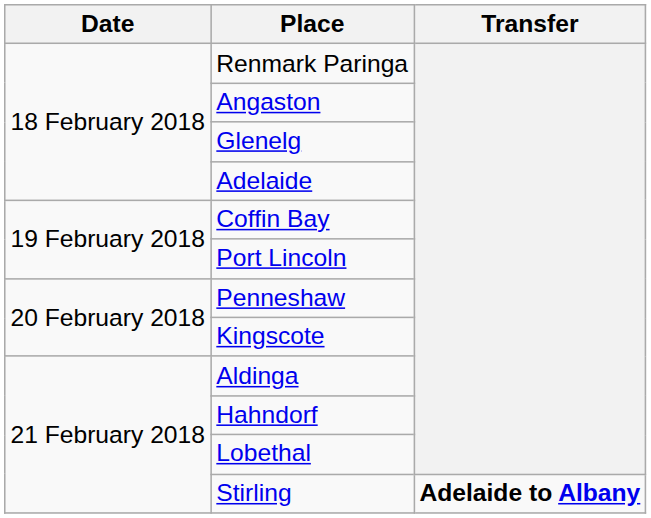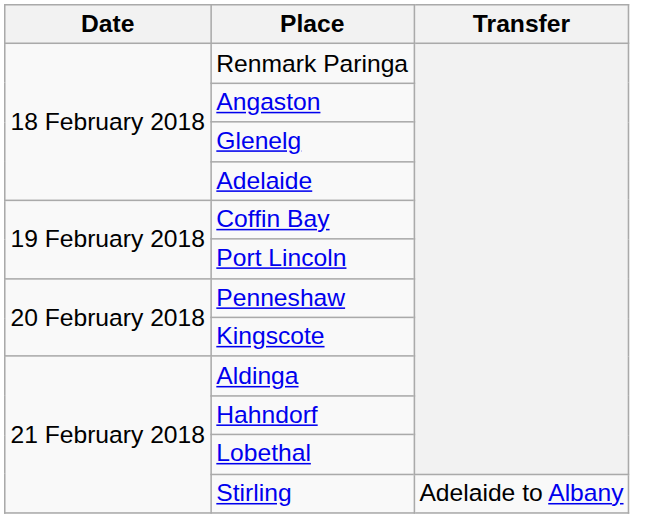(530, 492) bold -> (521, 492) normal
